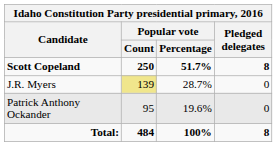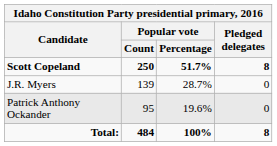(146, 84) khaki background -> (146, 84) no background
